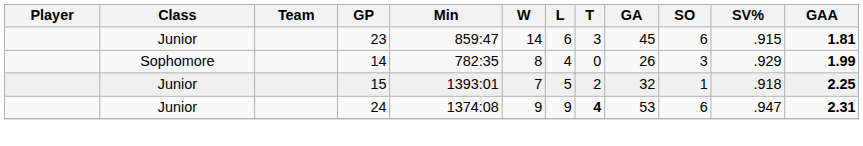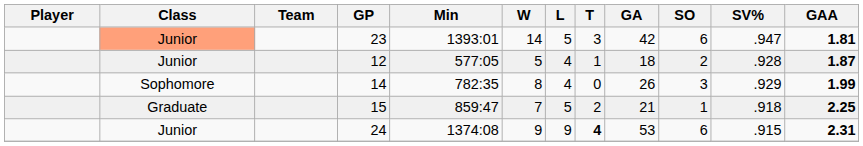(177, 38) no background -> (177, 38) lightsalmon background
(477, 38) 859:47 -> (473, 38) 1393:01
(568, 38) 6 -> (568, 38) 5
(647, 38) 45 -> (647, 38) 42
(768, 38) .915 -> (768, 38) .947
+ row: (379, 61)
(177, 84) Junior -> (177, 107) Graduate
(473, 84) 1393:01 -> (477, 107) 859:47
(647, 84) 32 -> (647, 107) 21
(768, 107) .947 -> (768, 130) .915
